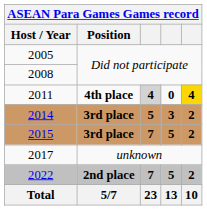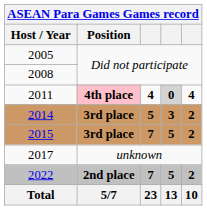(109, 94) no background -> (109, 94) pink background
(151, 94) lightgrey background -> (151, 94) no background
(171, 94) no background -> (171, 94) lightgrey background
(191, 94) gold background -> (191, 94) no background
